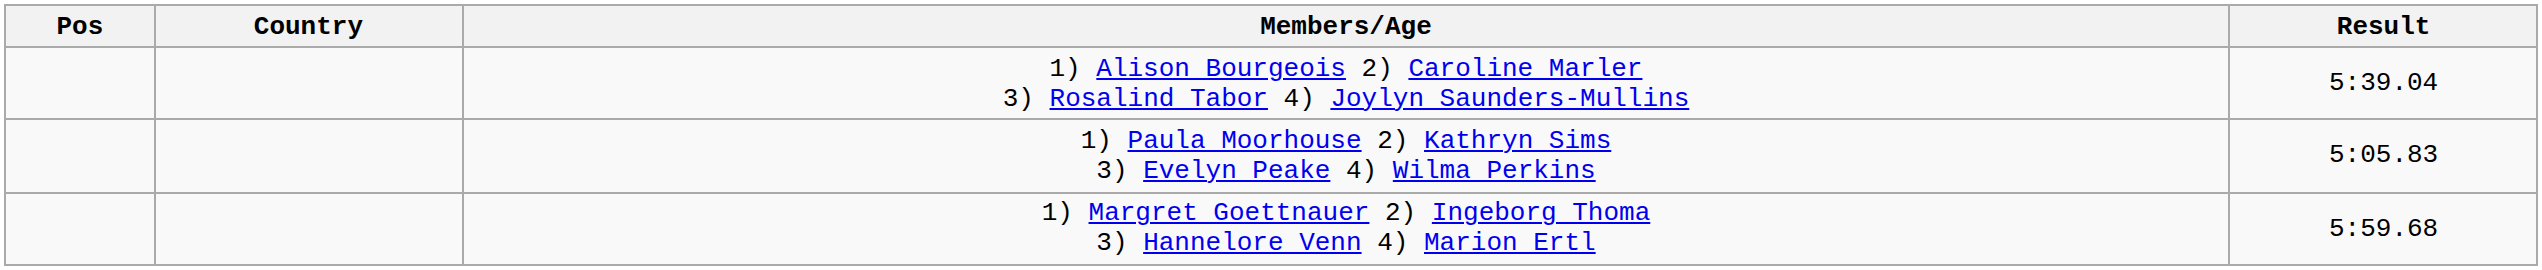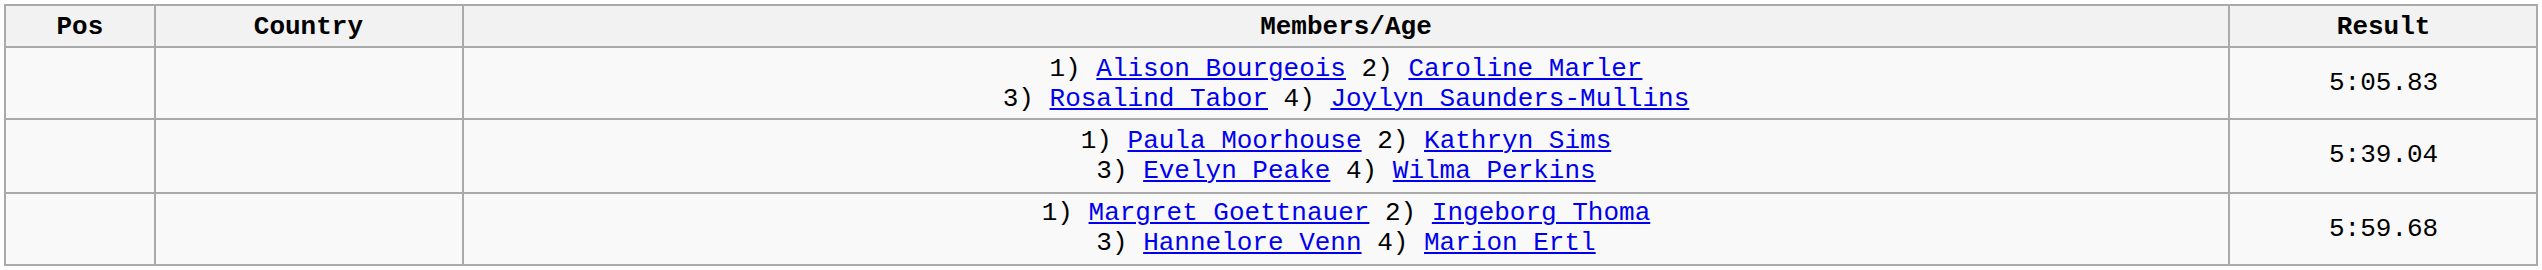(2384, 84) 5:39.04 -> (2384, 84) 5:05.83
(2384, 156) 5:05.83 -> (2384, 156) 5:39.04
